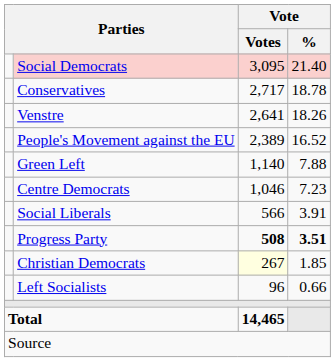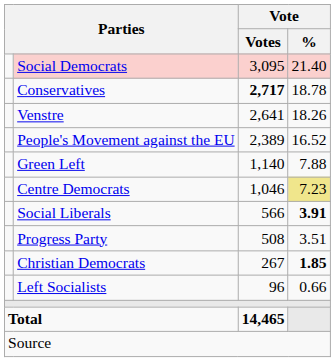(267, 90) normal -> (267, 90) bold
(313, 189) no background -> (313, 189) khaki background
(313, 213) normal -> (313, 213) bold
(273, 238) bold -> (273, 238) normal
(313, 238) bold -> (313, 238) normal
(273, 262) lightyellow background -> (273, 262) no background
(313, 262) normal -> (313, 262) bold
